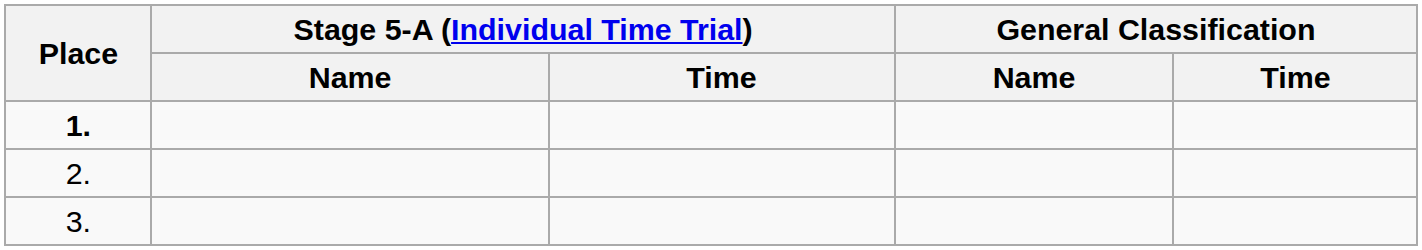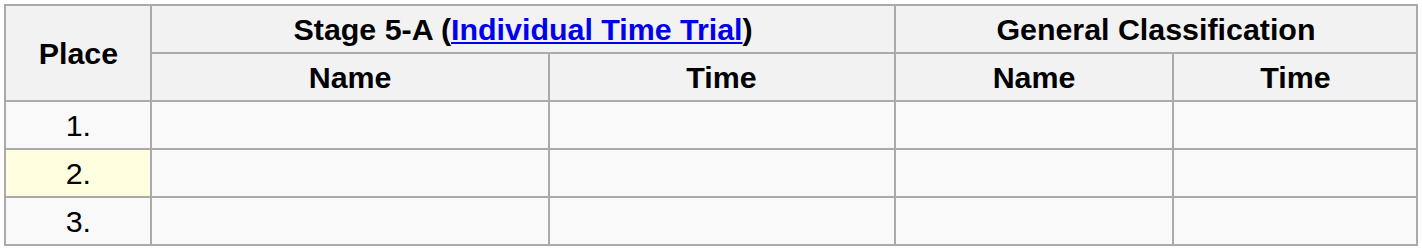(78, 126) bold -> (78, 126) normal
(78, 174) no background -> (78, 174) lightyellow background
